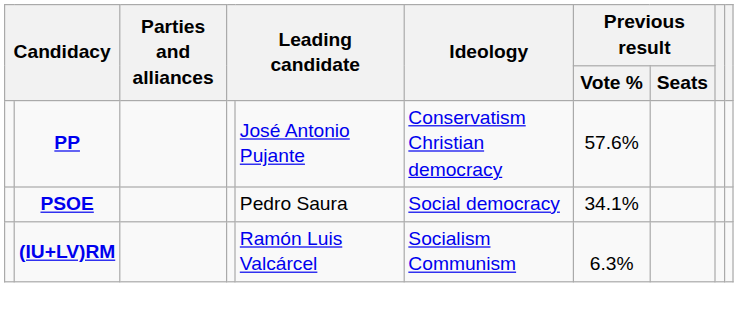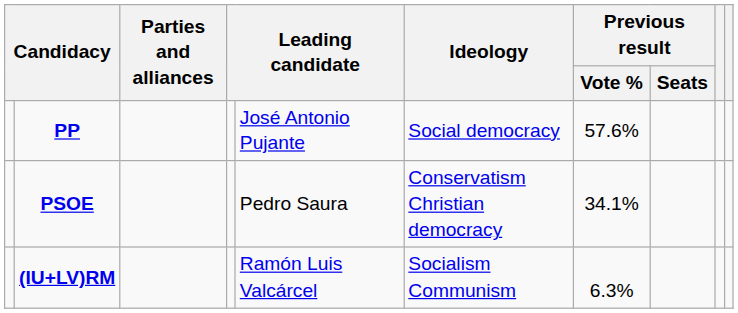(467, 143) Conservatism Christian democracy -> (484, 130) Social democracy
(484, 204) Social democracy -> (467, 204) Conservatism Christian democracy
